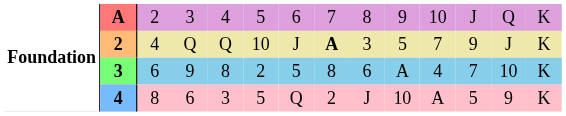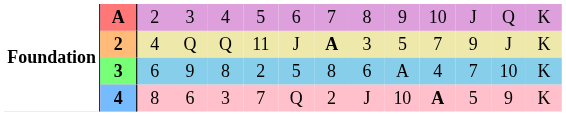(261, 44) 10 -> (261, 44) 11
(261, 98) 5 -> (261, 98) 7
(438, 98) normal -> (438, 98) bold
